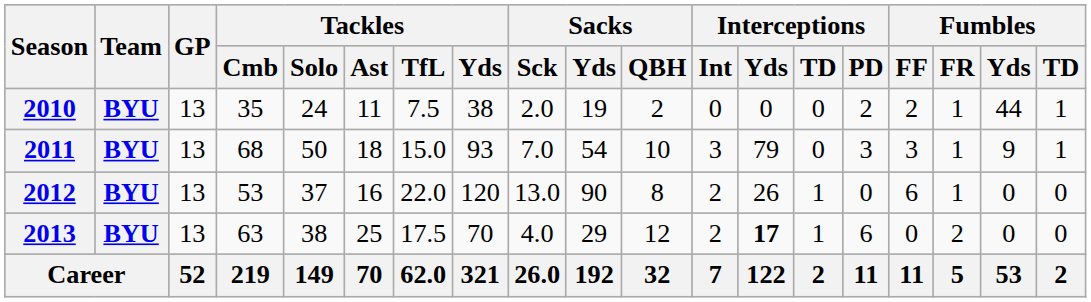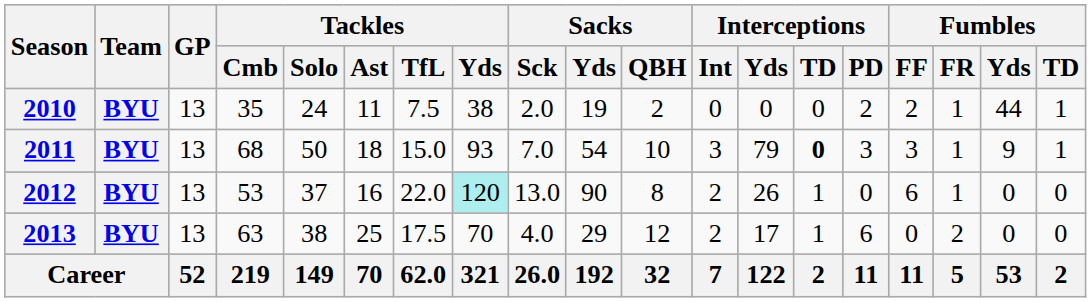(818, 150) normal -> (818, 150) bold
(480, 191) no background -> (480, 191) paleturquoise background
(766, 233) bold -> (766, 233) normal
